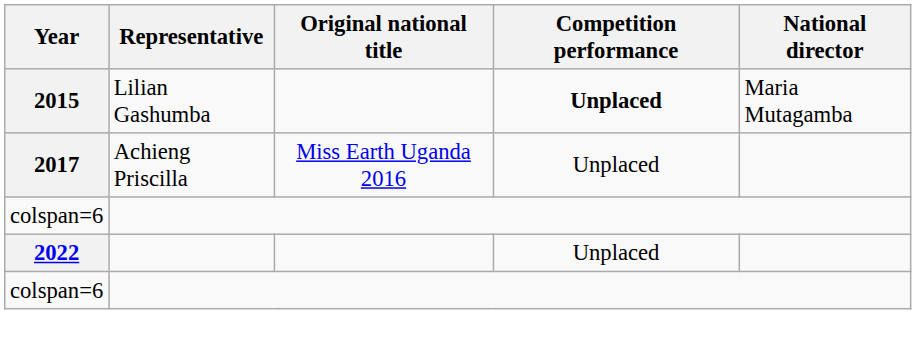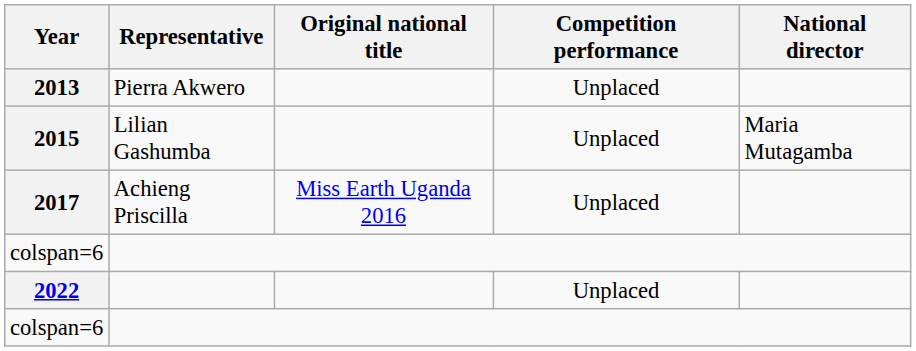+ row: (57, 87)
(616, 100) bold -> (616, 138) normal
